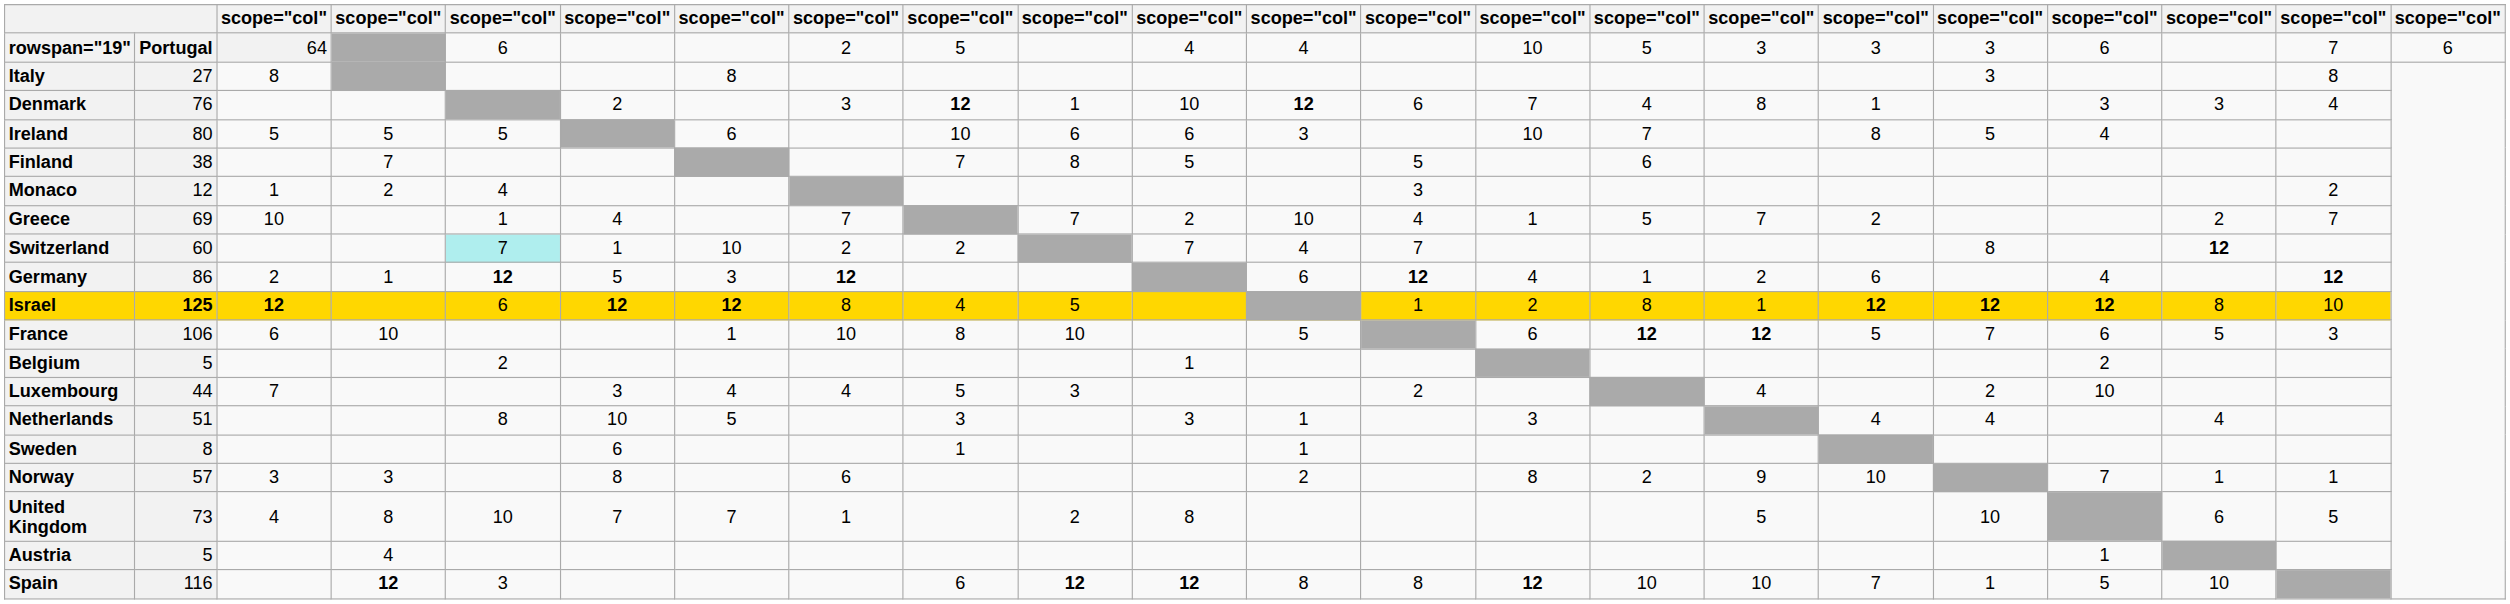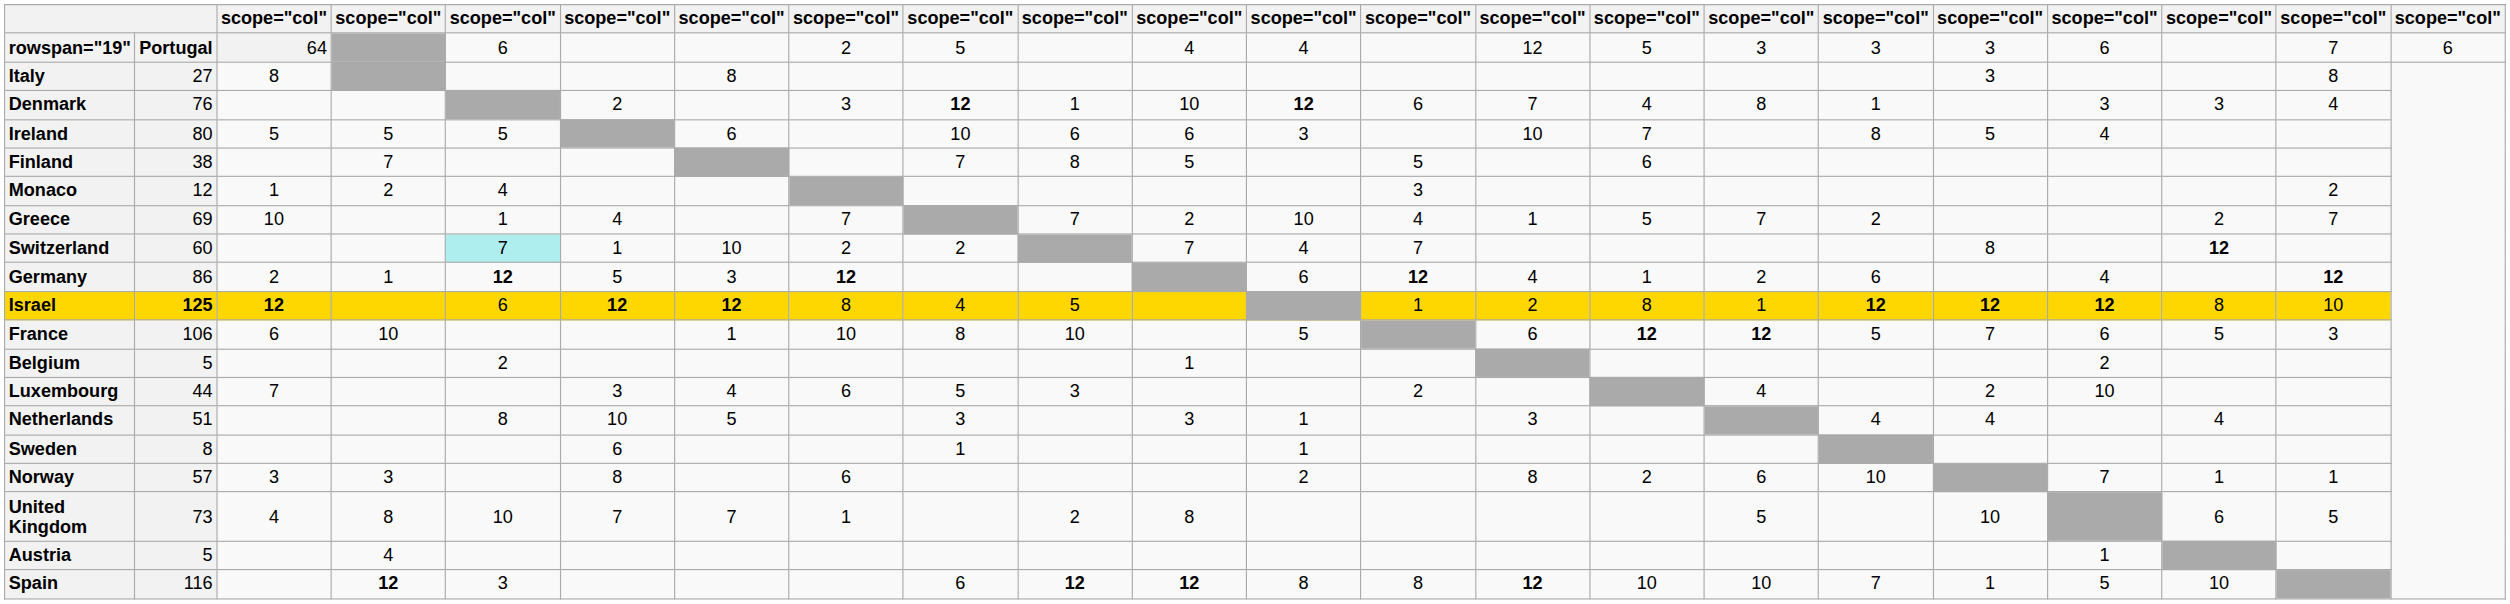(1532, 47) 10 -> (1532, 47) 12
(846, 391) 4 -> (846, 391) 6
(1761, 477) 9 -> (1761, 477) 6
